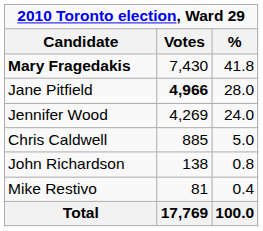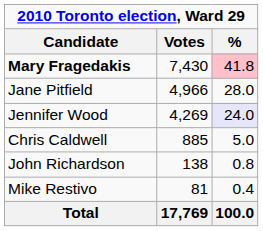(239, 66) no background -> (239, 66) pink background
(189, 90) bold -> (189, 90) normal
(239, 115) no background -> (239, 115) lavender background
